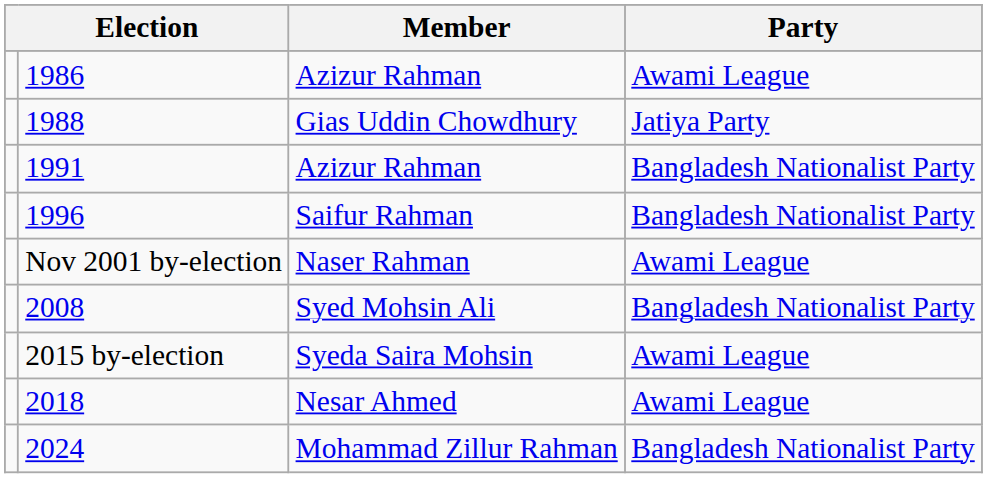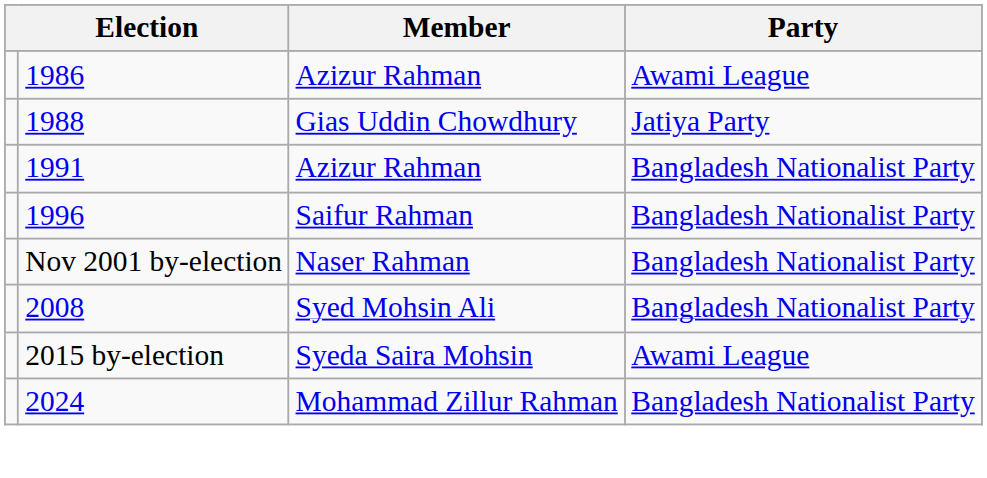(720, 261) Awami League -> (803, 261) Bangladesh Nationalist Party
- row: (55, 401)
